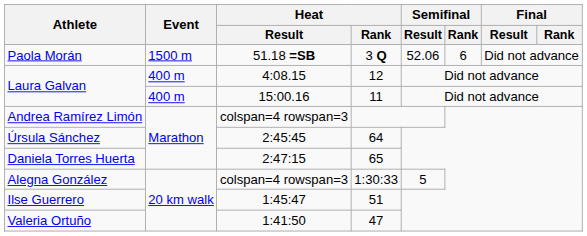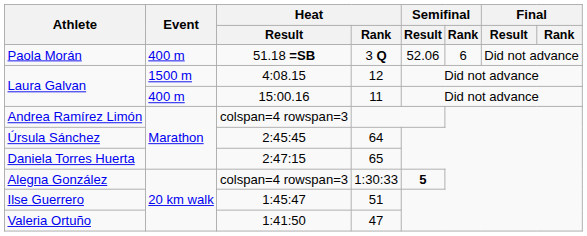(170, 55) 1500 m -> (167, 55) 400 m
(167, 76) 400 m -> (170, 76) 1500 m
(423, 180) normal -> (423, 180) bold
